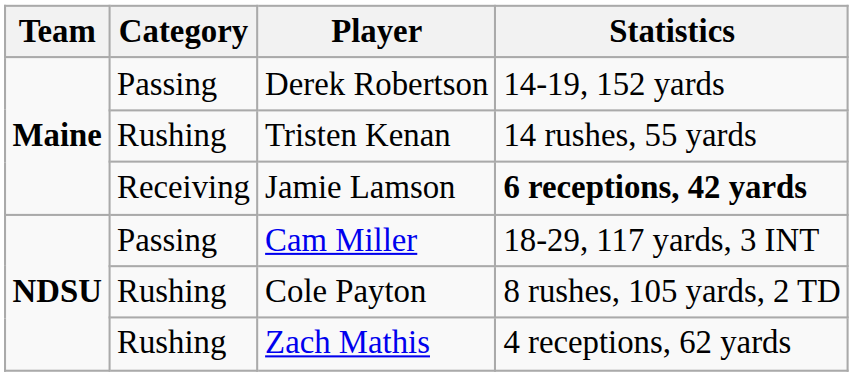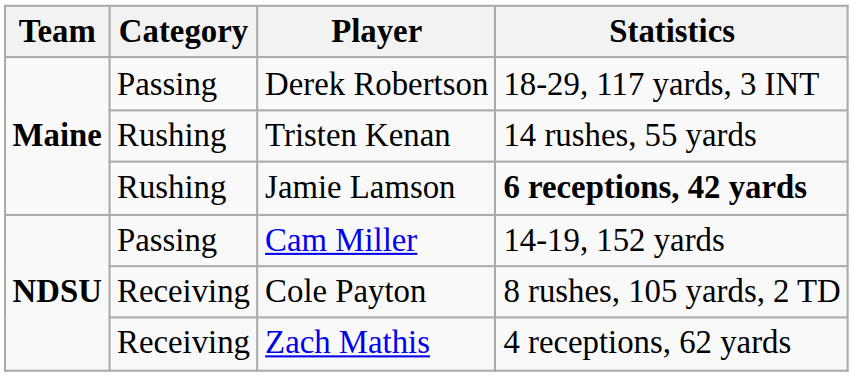(614, 83) 14-19, 152 yards -> (661, 83) 18-29, 117 yards, 3 INT
(184, 187) Receiving -> (172, 187) Rushing
(661, 239) 18-29, 117 yards, 3 INT -> (614, 239) 14-19, 152 yards
(172, 291) Rushing -> (184, 291) Receiving
(172, 343) Rushing -> (184, 343) Receiving
